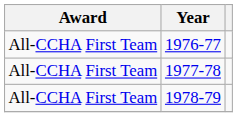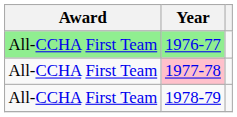(83, 44) no background -> (83, 44) lightgreen background
(193, 44) no background -> (193, 44) lightgreen background
(193, 71) no background -> (193, 71) pink background
